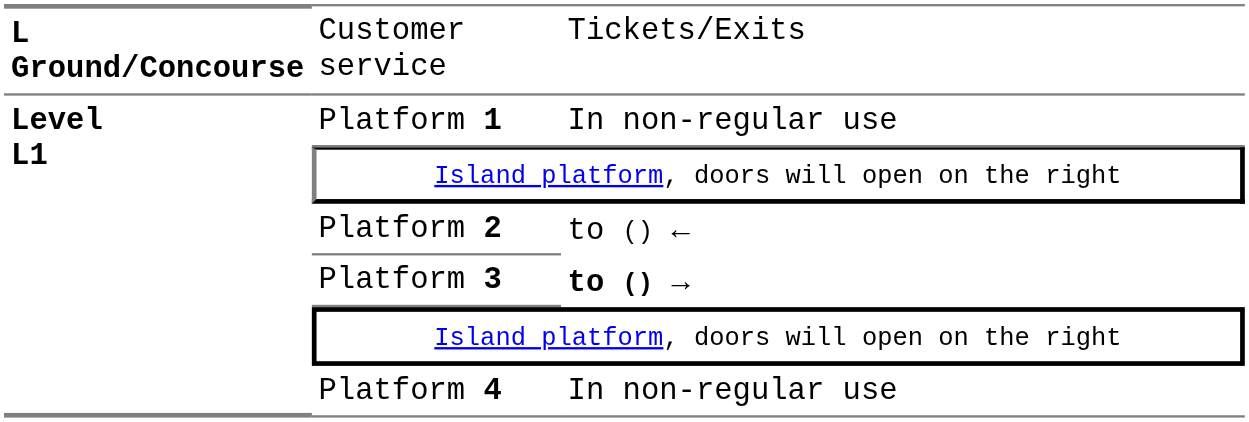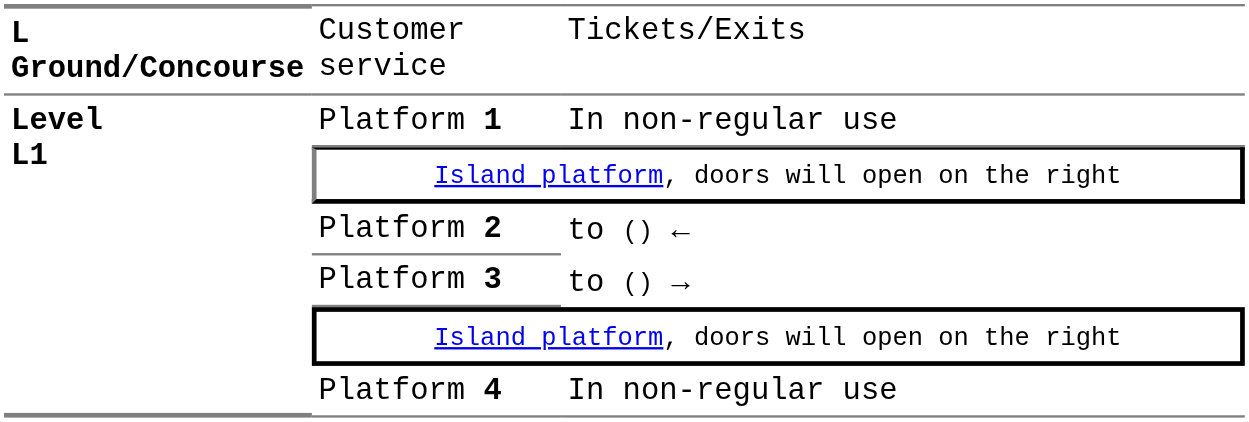(629, 281) bold -> (629, 281) normal
